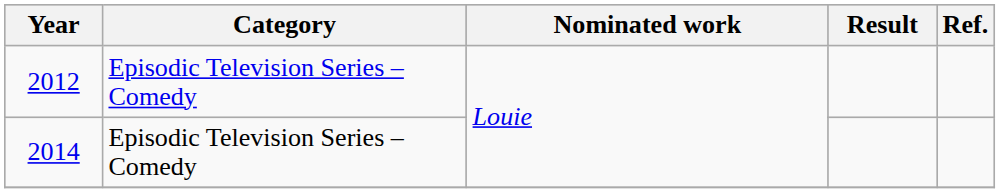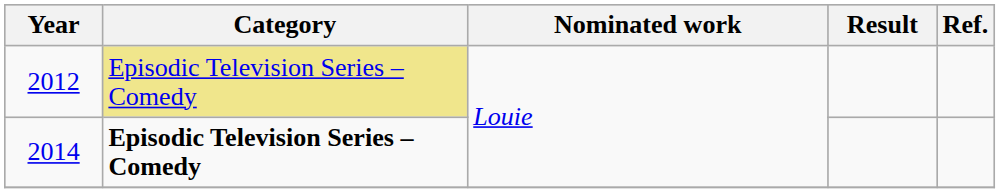(256, 81) no background -> (256, 81) khaki background
(256, 151) normal -> (261, 151) bold
